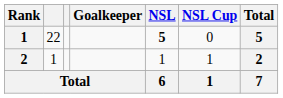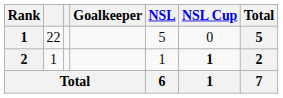(162, 37) bold -> (162, 37) normal
(210, 59) normal -> (210, 59) bold
